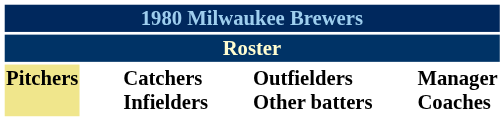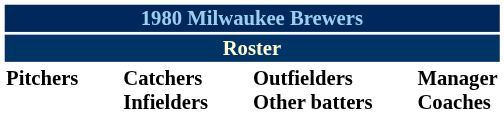(42, 77) khaki background -> (42, 77) no background
